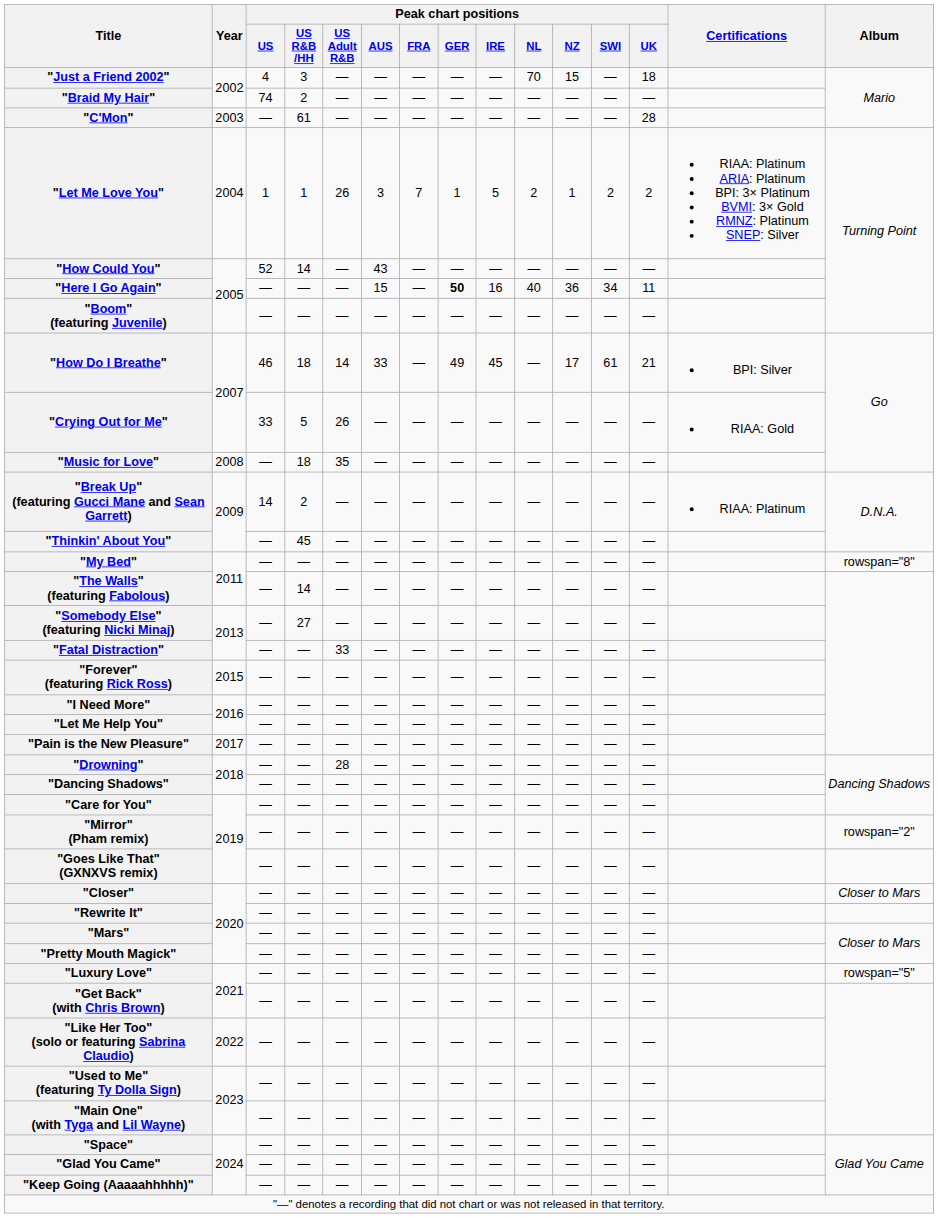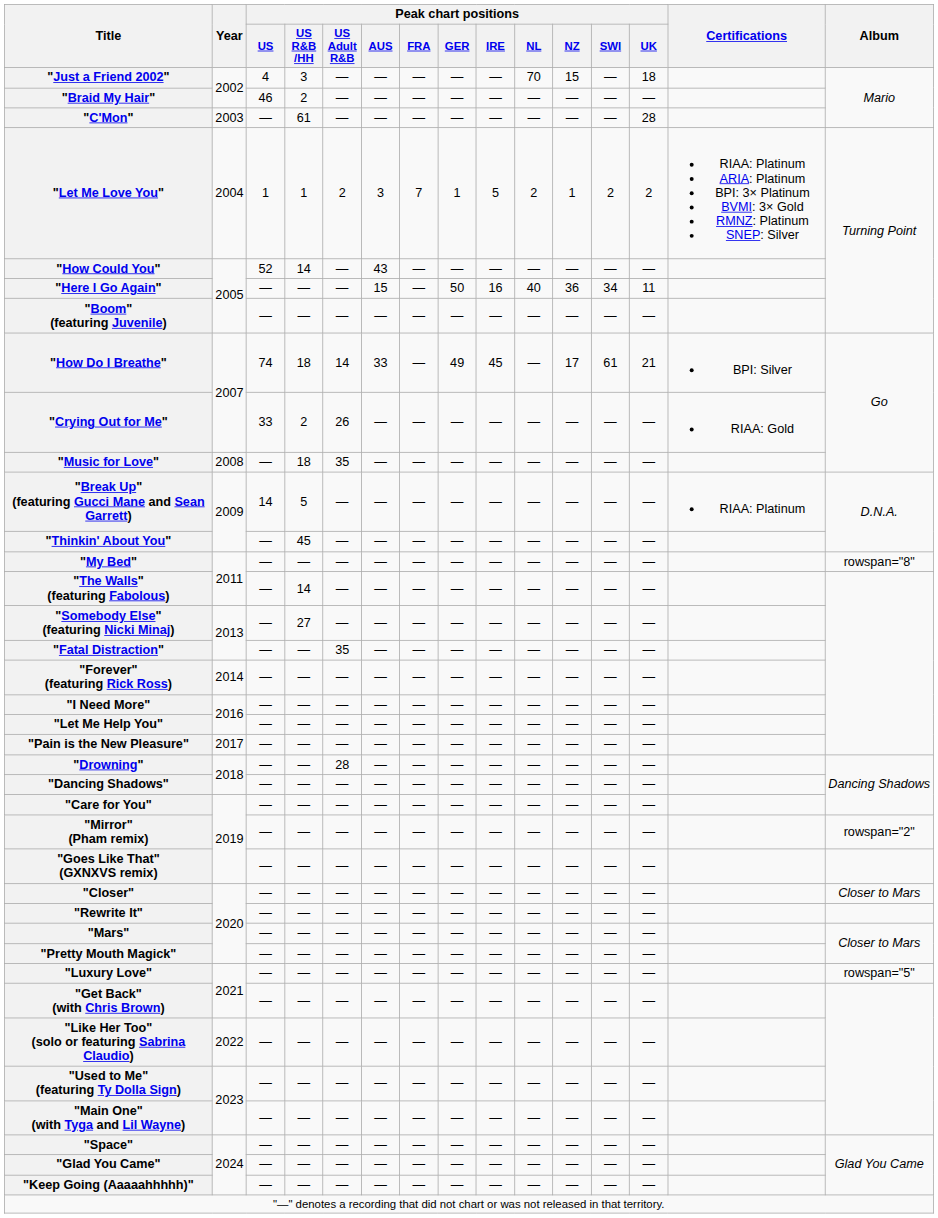(266, 97) 74 -> (266, 97) 46
(342, 193) 26 -> (342, 193) 2
(457, 288) bold -> (457, 288) normal
(266, 362) 46 -> (266, 362) 74
(304, 422) 5 -> (304, 422) 2
(304, 501) 2 -> (304, 501) 5
(342, 650) 33 -> (342, 650) 35
(229, 677) 2015 -> (229, 677) 2014
